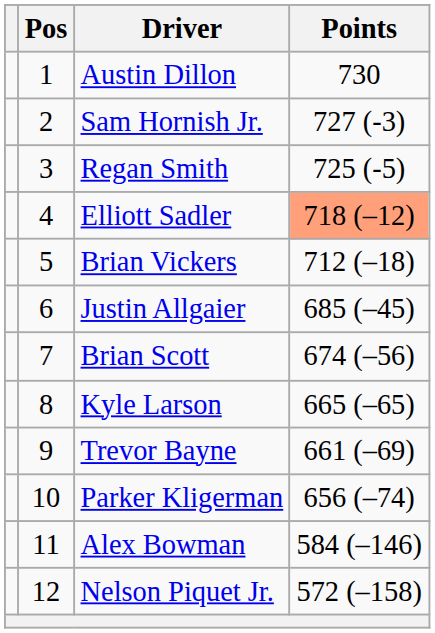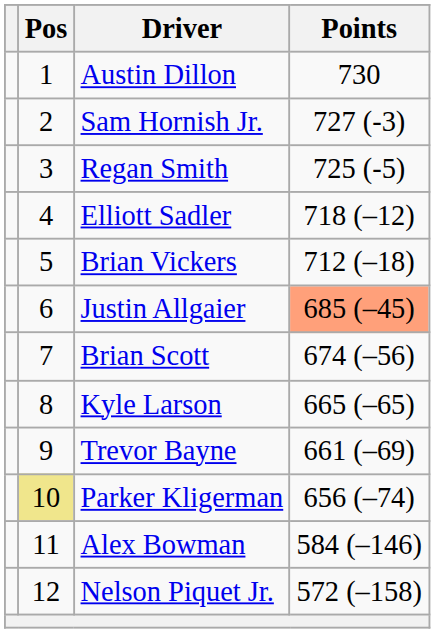(359, 215) lightsalmon background -> (359, 215) no background
(359, 309) no background -> (359, 309) lightsalmon background
(46, 496) no background -> (46, 496) khaki background
